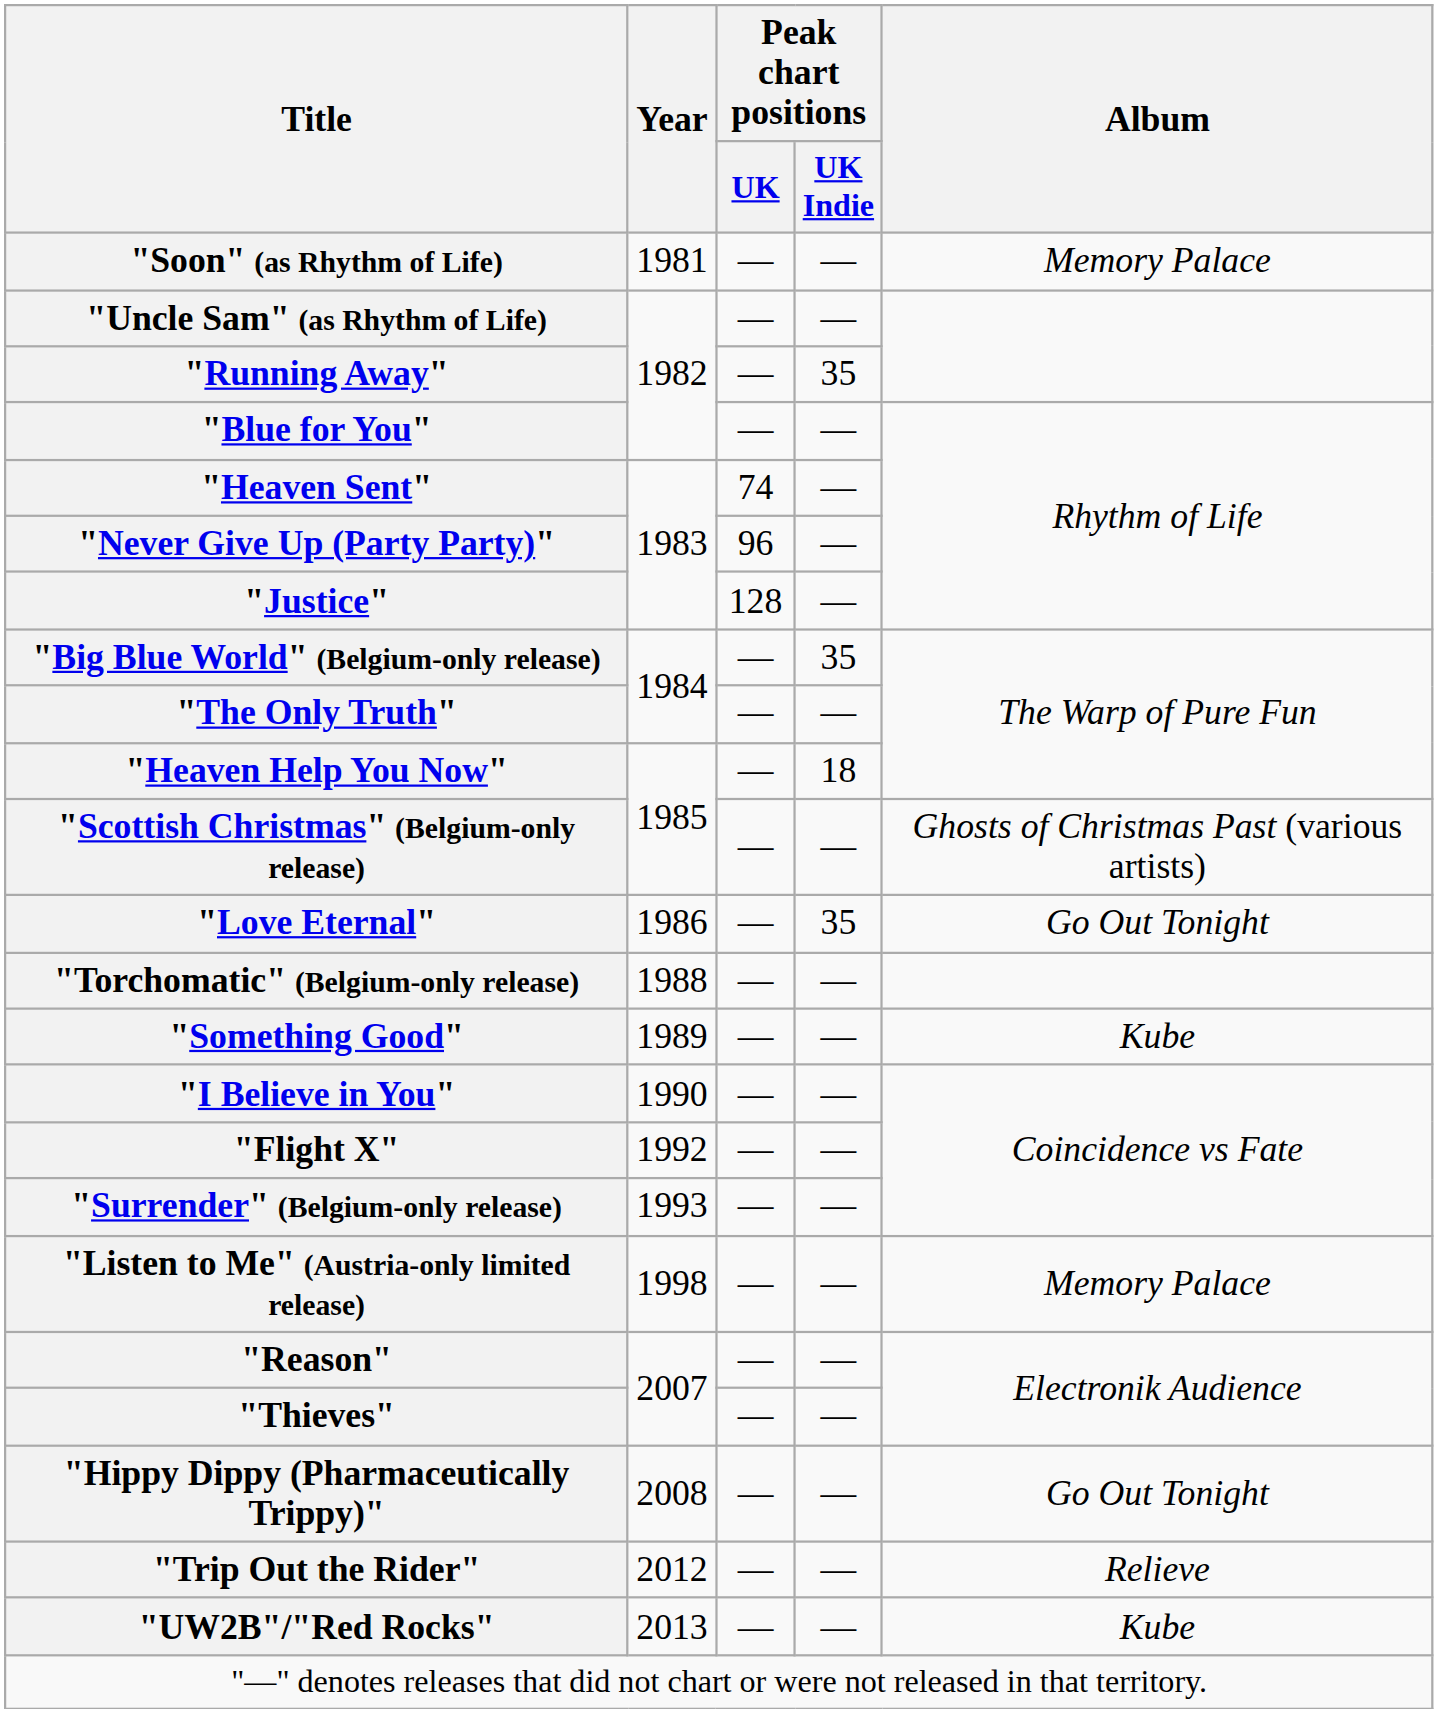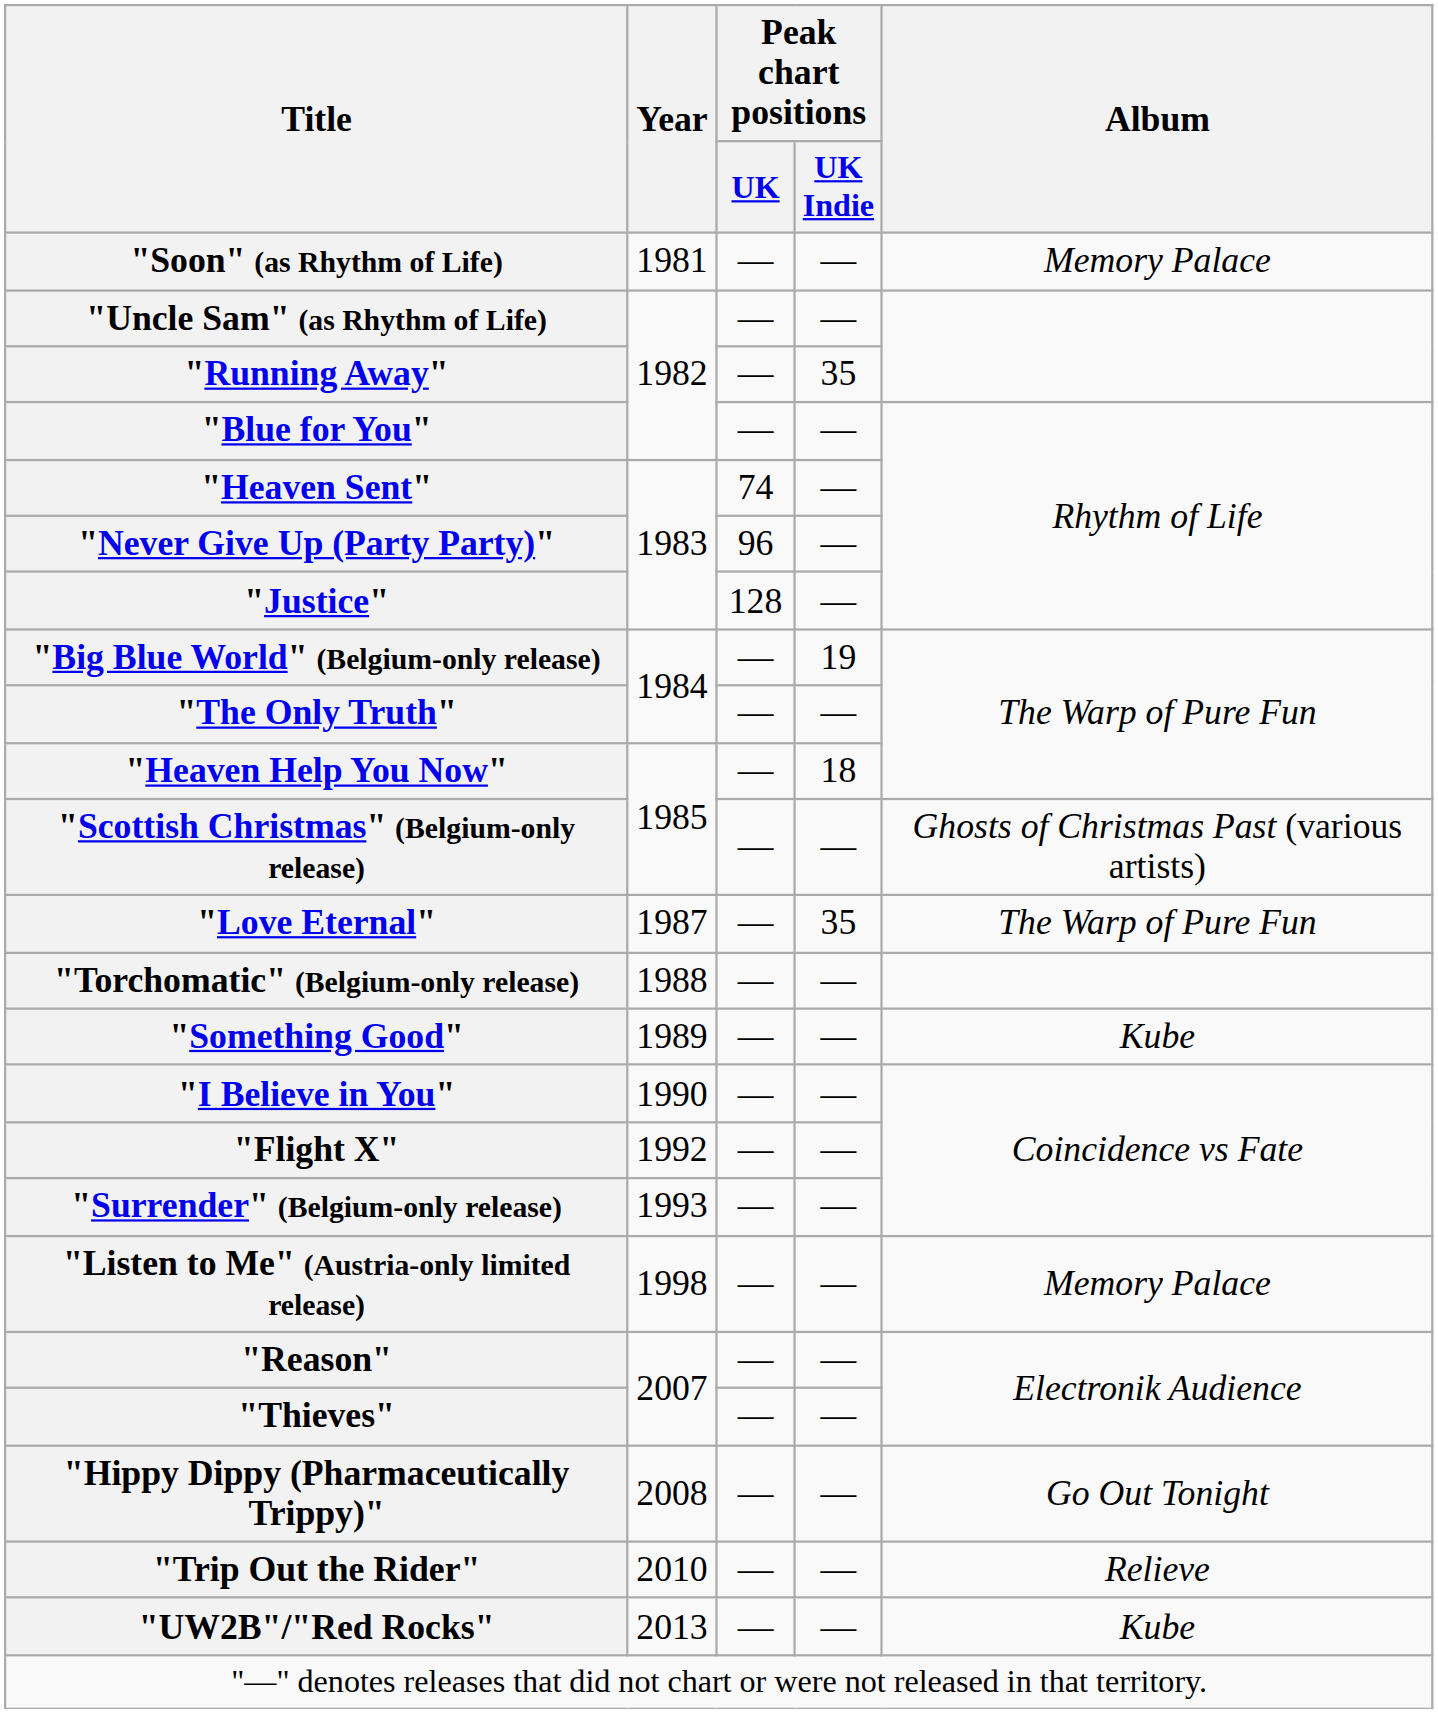(838, 656) 35 -> (838, 656) 19
(672, 923) 1986 -> (672, 923) 1987
(1157, 923) Go Out Tonight -> (1157, 923) The Warp of Pure Fun
(672, 1569) 2012 -> (672, 1569) 2010
